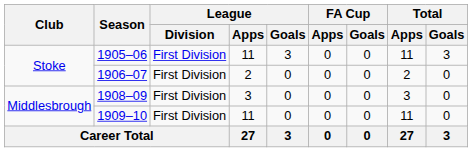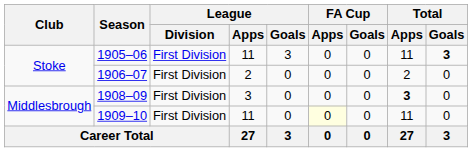(447, 55) normal -> (447, 55) bold
(407, 95) normal -> (407, 95) bold
(327, 116) no background -> (327, 116) lightyellow background
